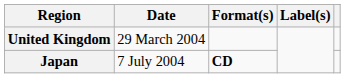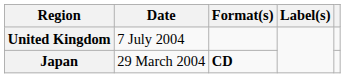(161, 38) 29 March 2004 -> (151, 38) 7 July 2004
(151, 61) 7 July 2004 -> (161, 61) 29 March 2004
